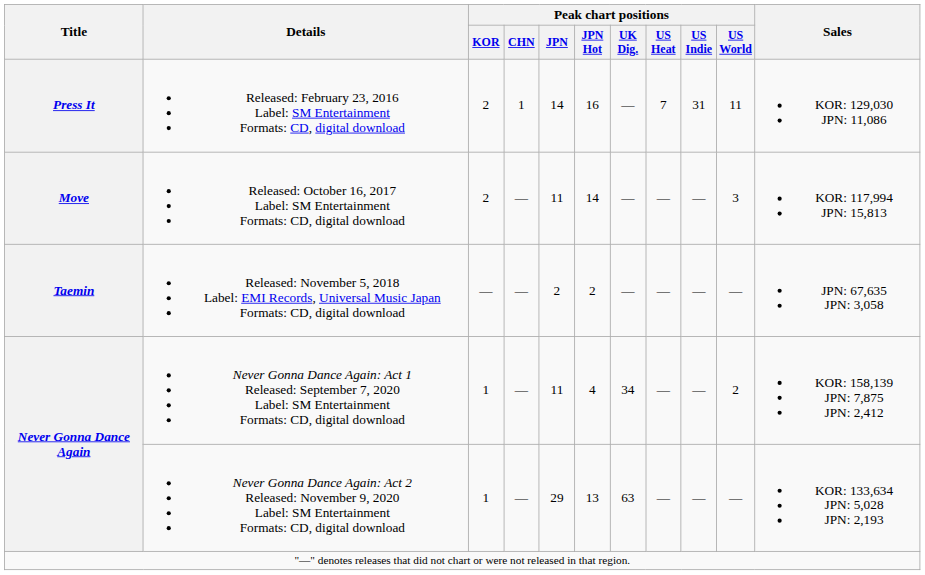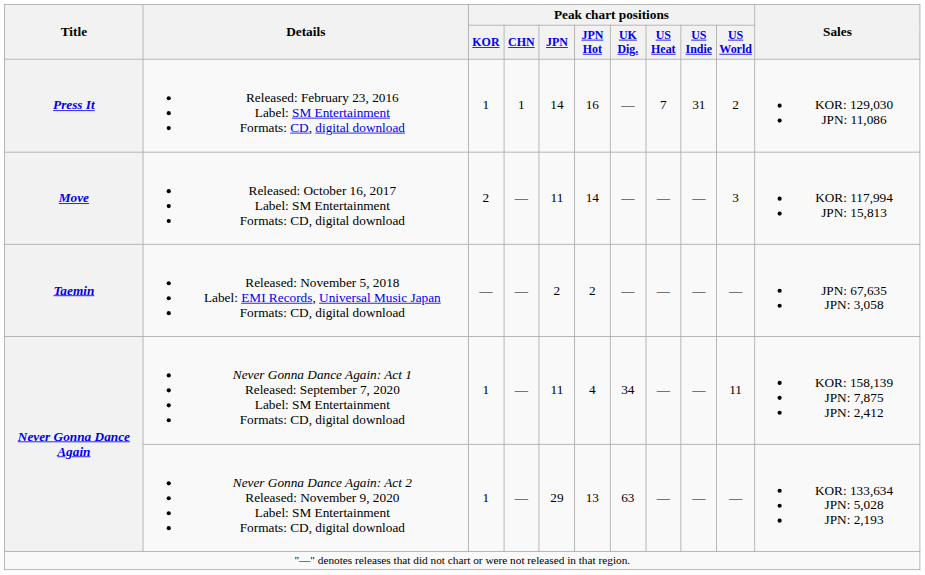(486, 105) 2 -> (486, 105) 1
(736, 105) 11 -> (736, 105) 2
(736, 390) 2 -> (736, 390) 11
